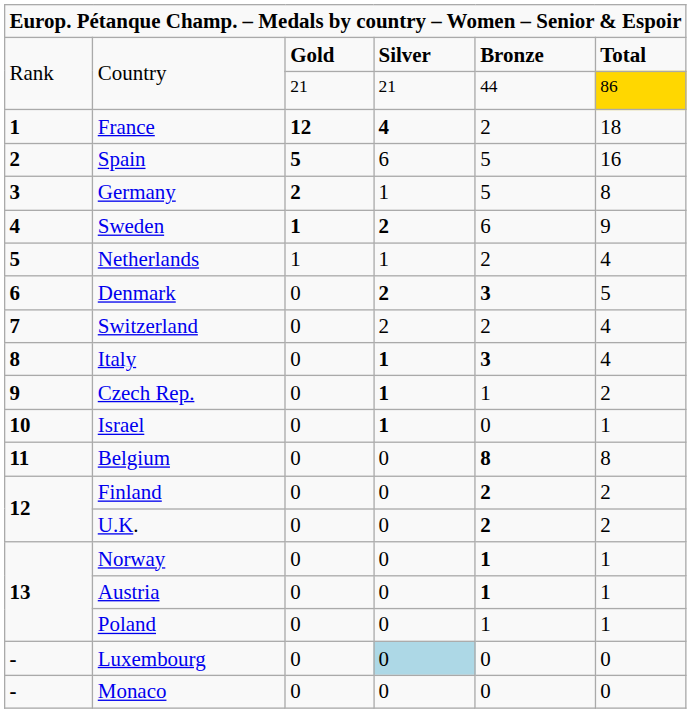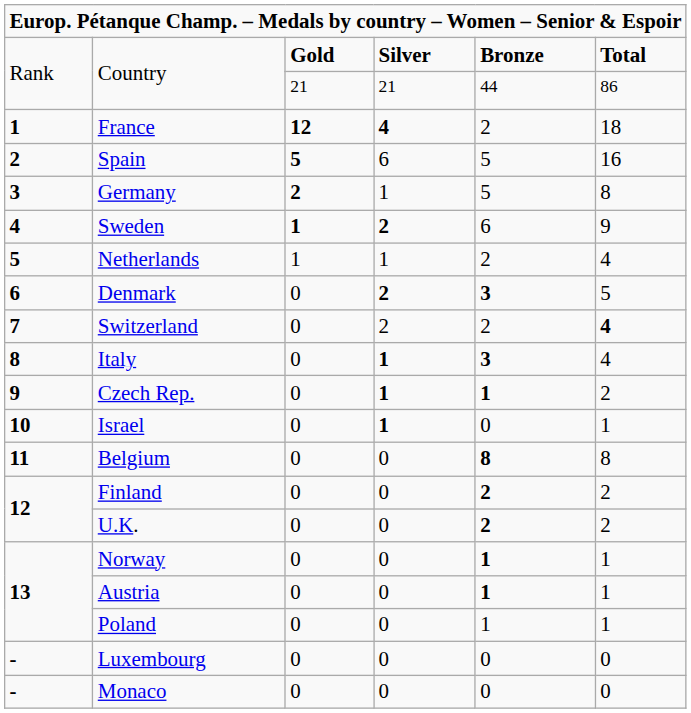(609, 86) gold background -> (609, 86) no background
(605, 325) normal -> (605, 325) bold
(485, 392) normal -> (485, 392) bold
(384, 658) lightblue background -> (384, 658) no background
